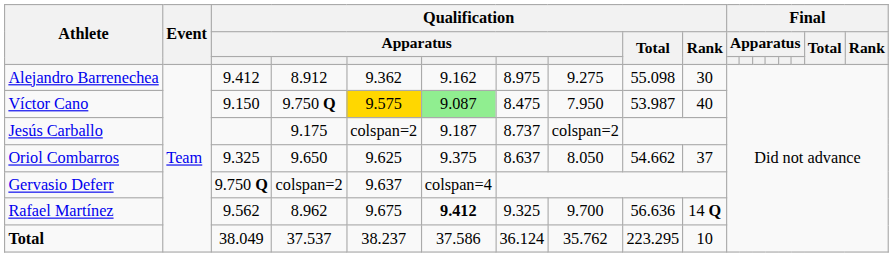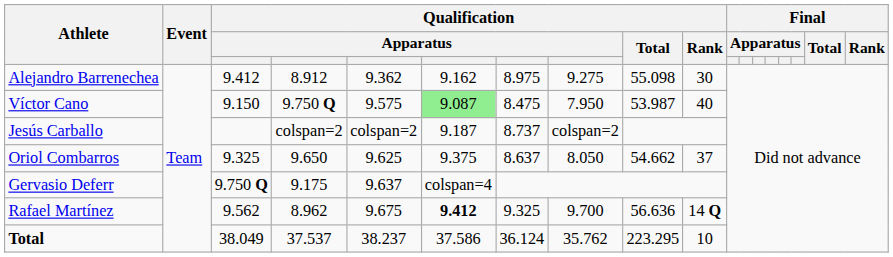(384, 104) gold background -> (384, 104) no background
(309, 131) 9.175 -> (309, 131) colspan=2
(309, 185) colspan=2 -> (309, 185) 9.175
